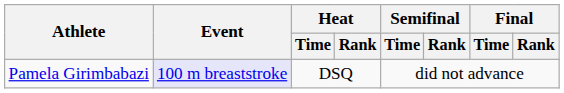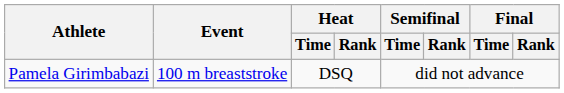(222, 74) lavender background -> (222, 74) no background
